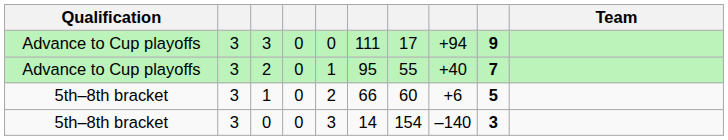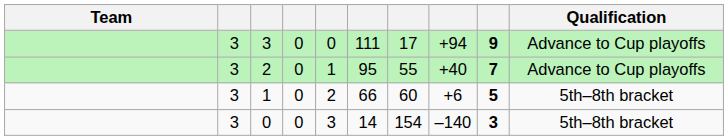columns swapped: (616, 17) <-> (111, 17)
